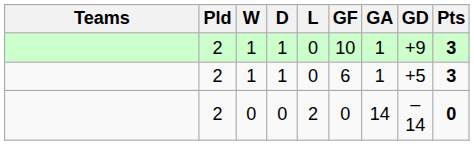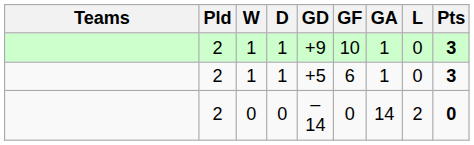columns swapped: (313, 18) <-> (415, 18)
